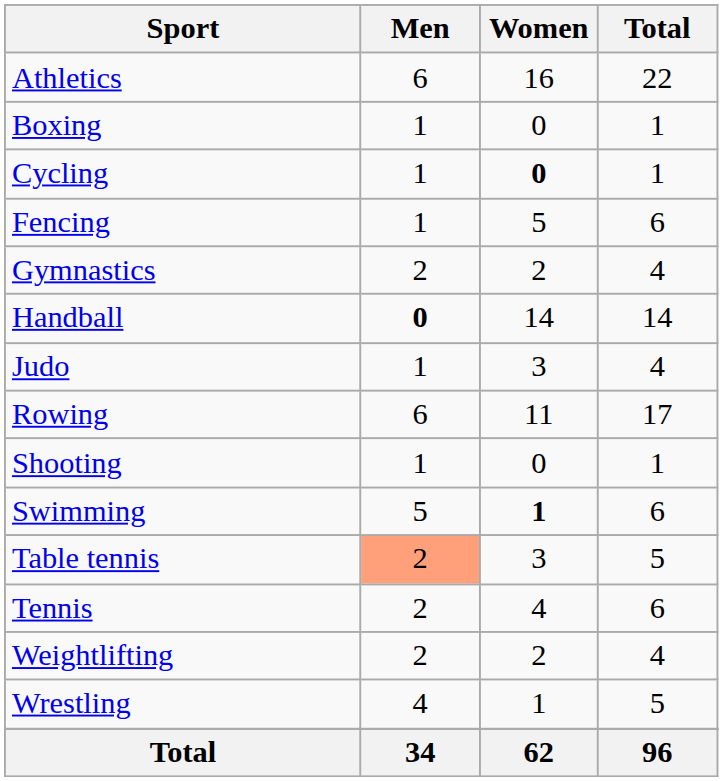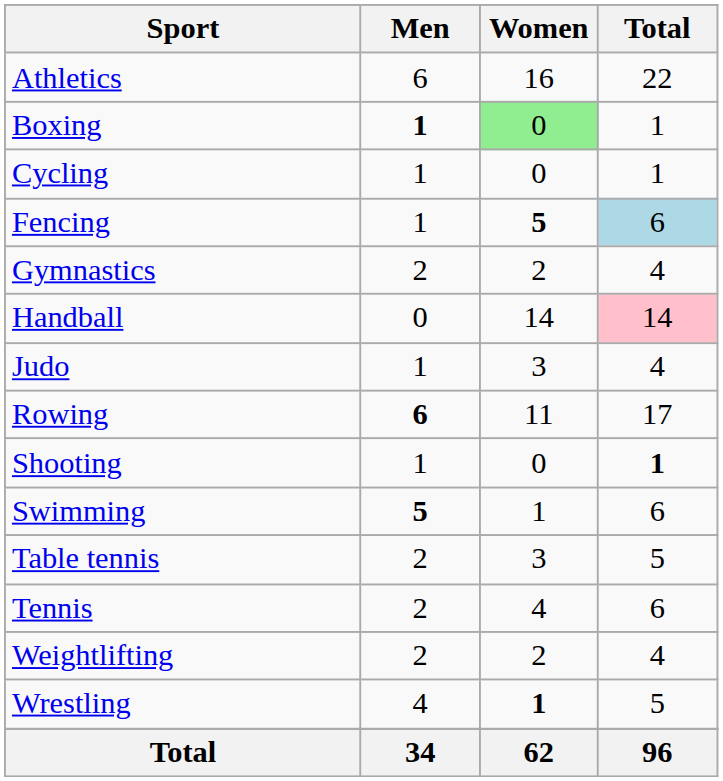(420, 125) normal -> (420, 125) bold
(539, 125) no background -> (539, 125) lightgreen background
(539, 173) bold -> (539, 173) normal
(539, 221) normal -> (539, 221) bold
(657, 221) no background -> (657, 221) lightblue background
(420, 317) bold -> (420, 317) normal
(657, 317) no background -> (657, 317) pink background
(420, 414) normal -> (420, 414) bold
(657, 462) normal -> (657, 462) bold
(420, 510) normal -> (420, 510) bold
(539, 510) bold -> (539, 510) normal
(420, 558) lightsalmon background -> (420, 558) no background
(539, 703) normal -> (539, 703) bold
